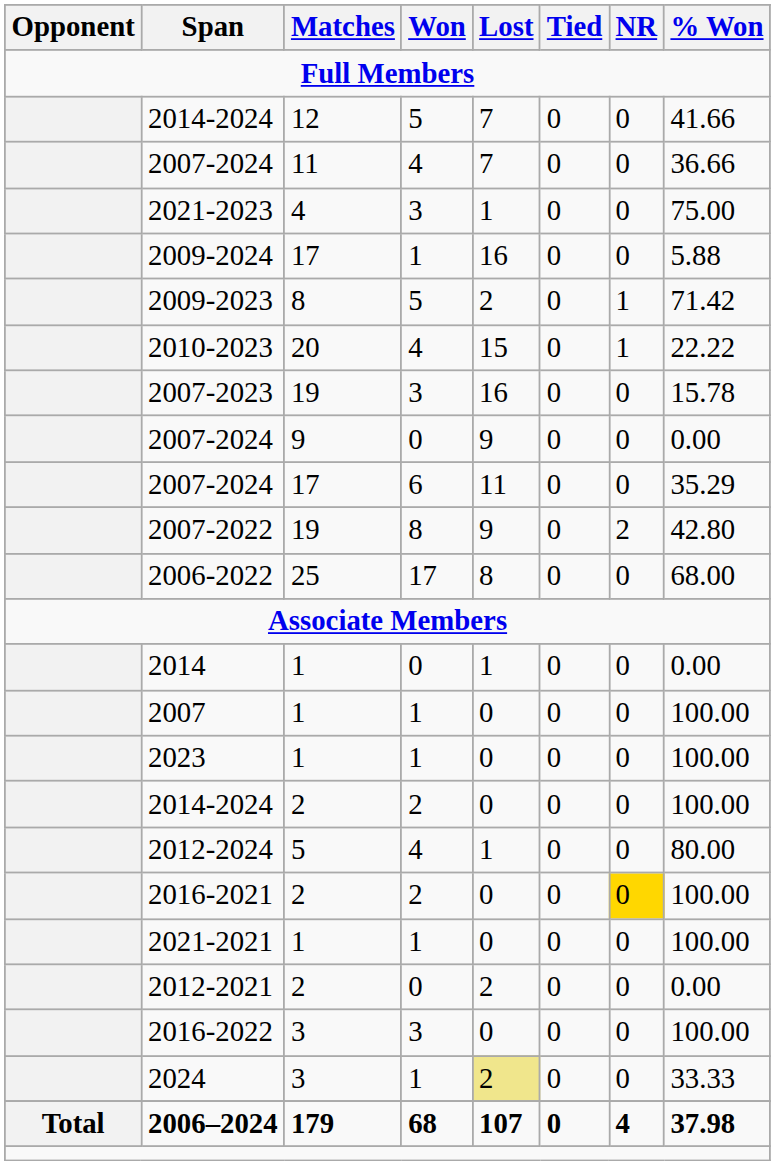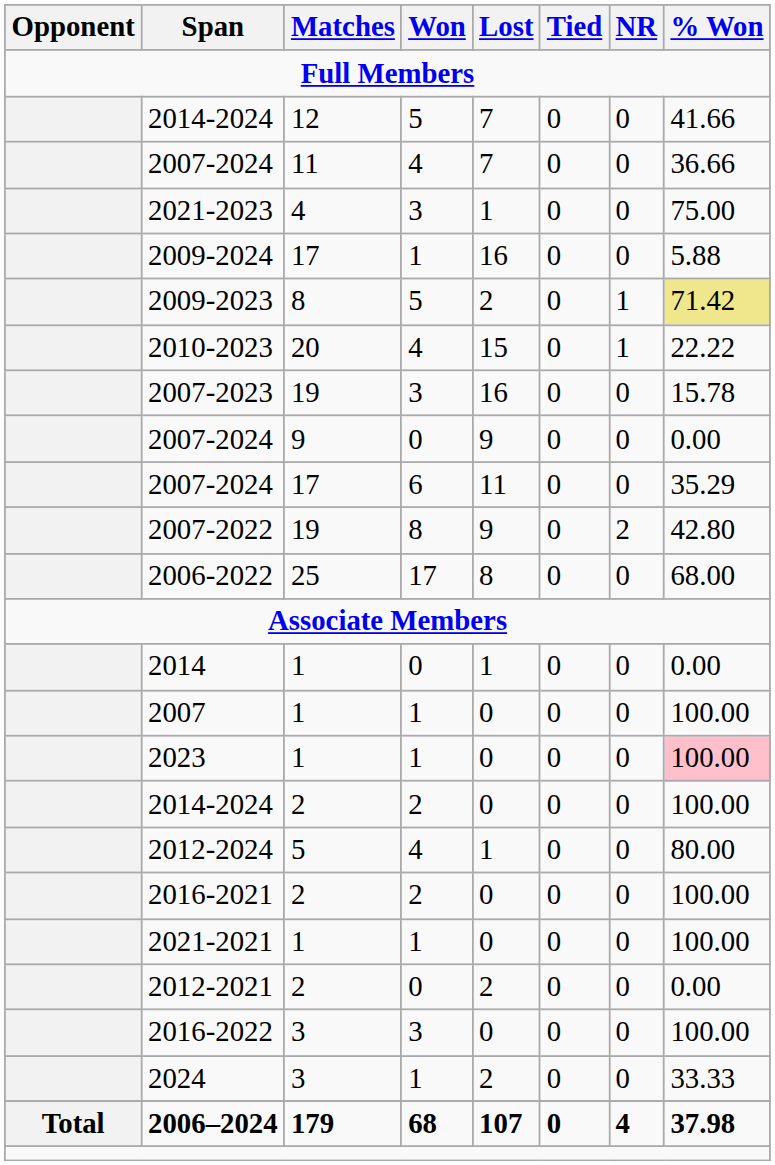(703, 301) no background -> (703, 301) khaki background
(710, 758) no background -> (710, 758) pink background
(623, 895) gold background -> (623, 895) no background
(486, 1077) khaki background -> (486, 1077) no background
